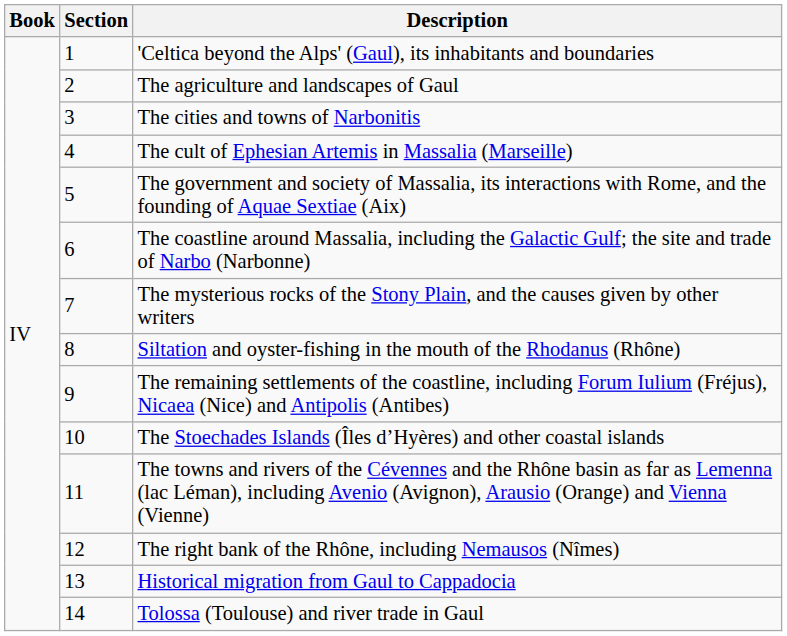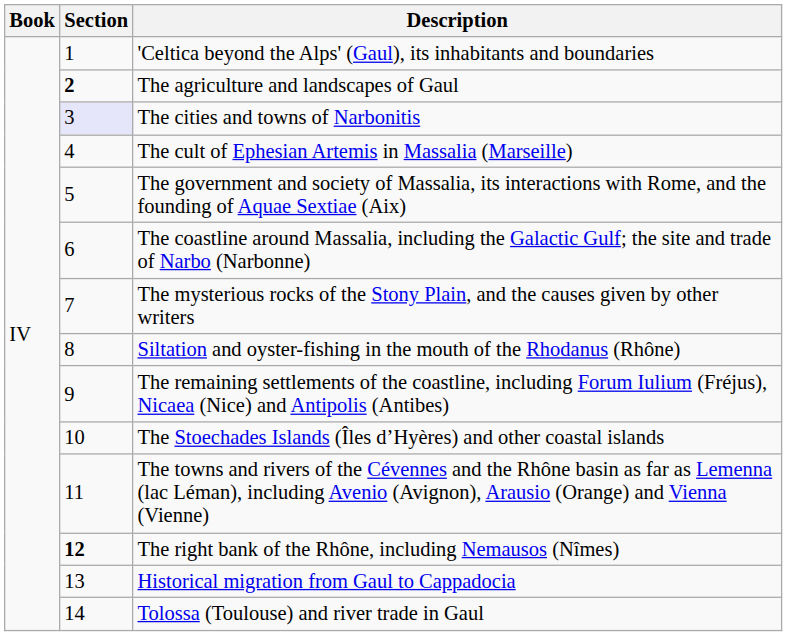(69, 85) normal -> (69, 85) bold
(69, 118) no background -> (69, 118) lavender background
(75, 548) normal -> (75, 548) bold
